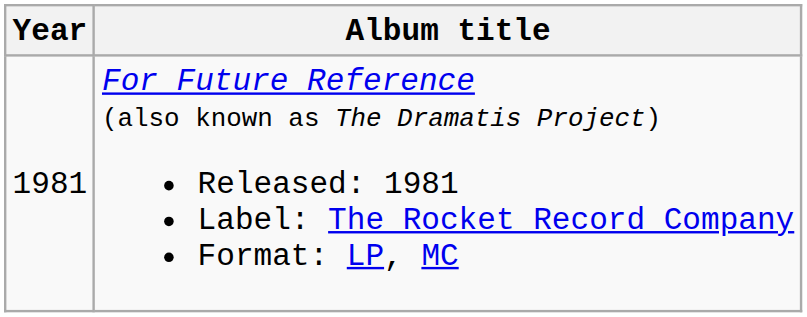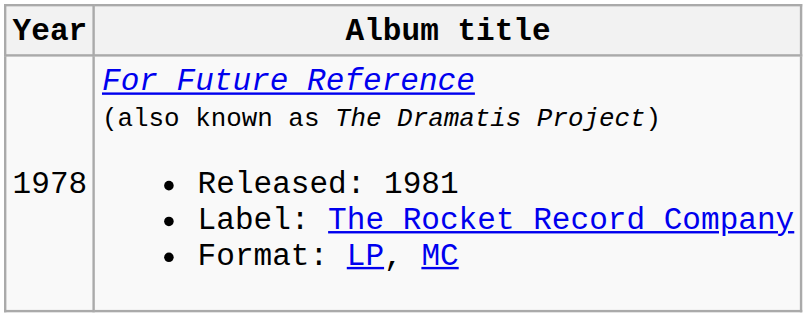(50, 184) 1981 -> (50, 184) 1978
